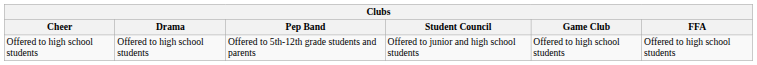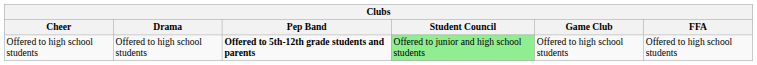(302, 47) normal -> (304, 47) bold
(452, 47) no background -> (457, 47) lightgreen background
